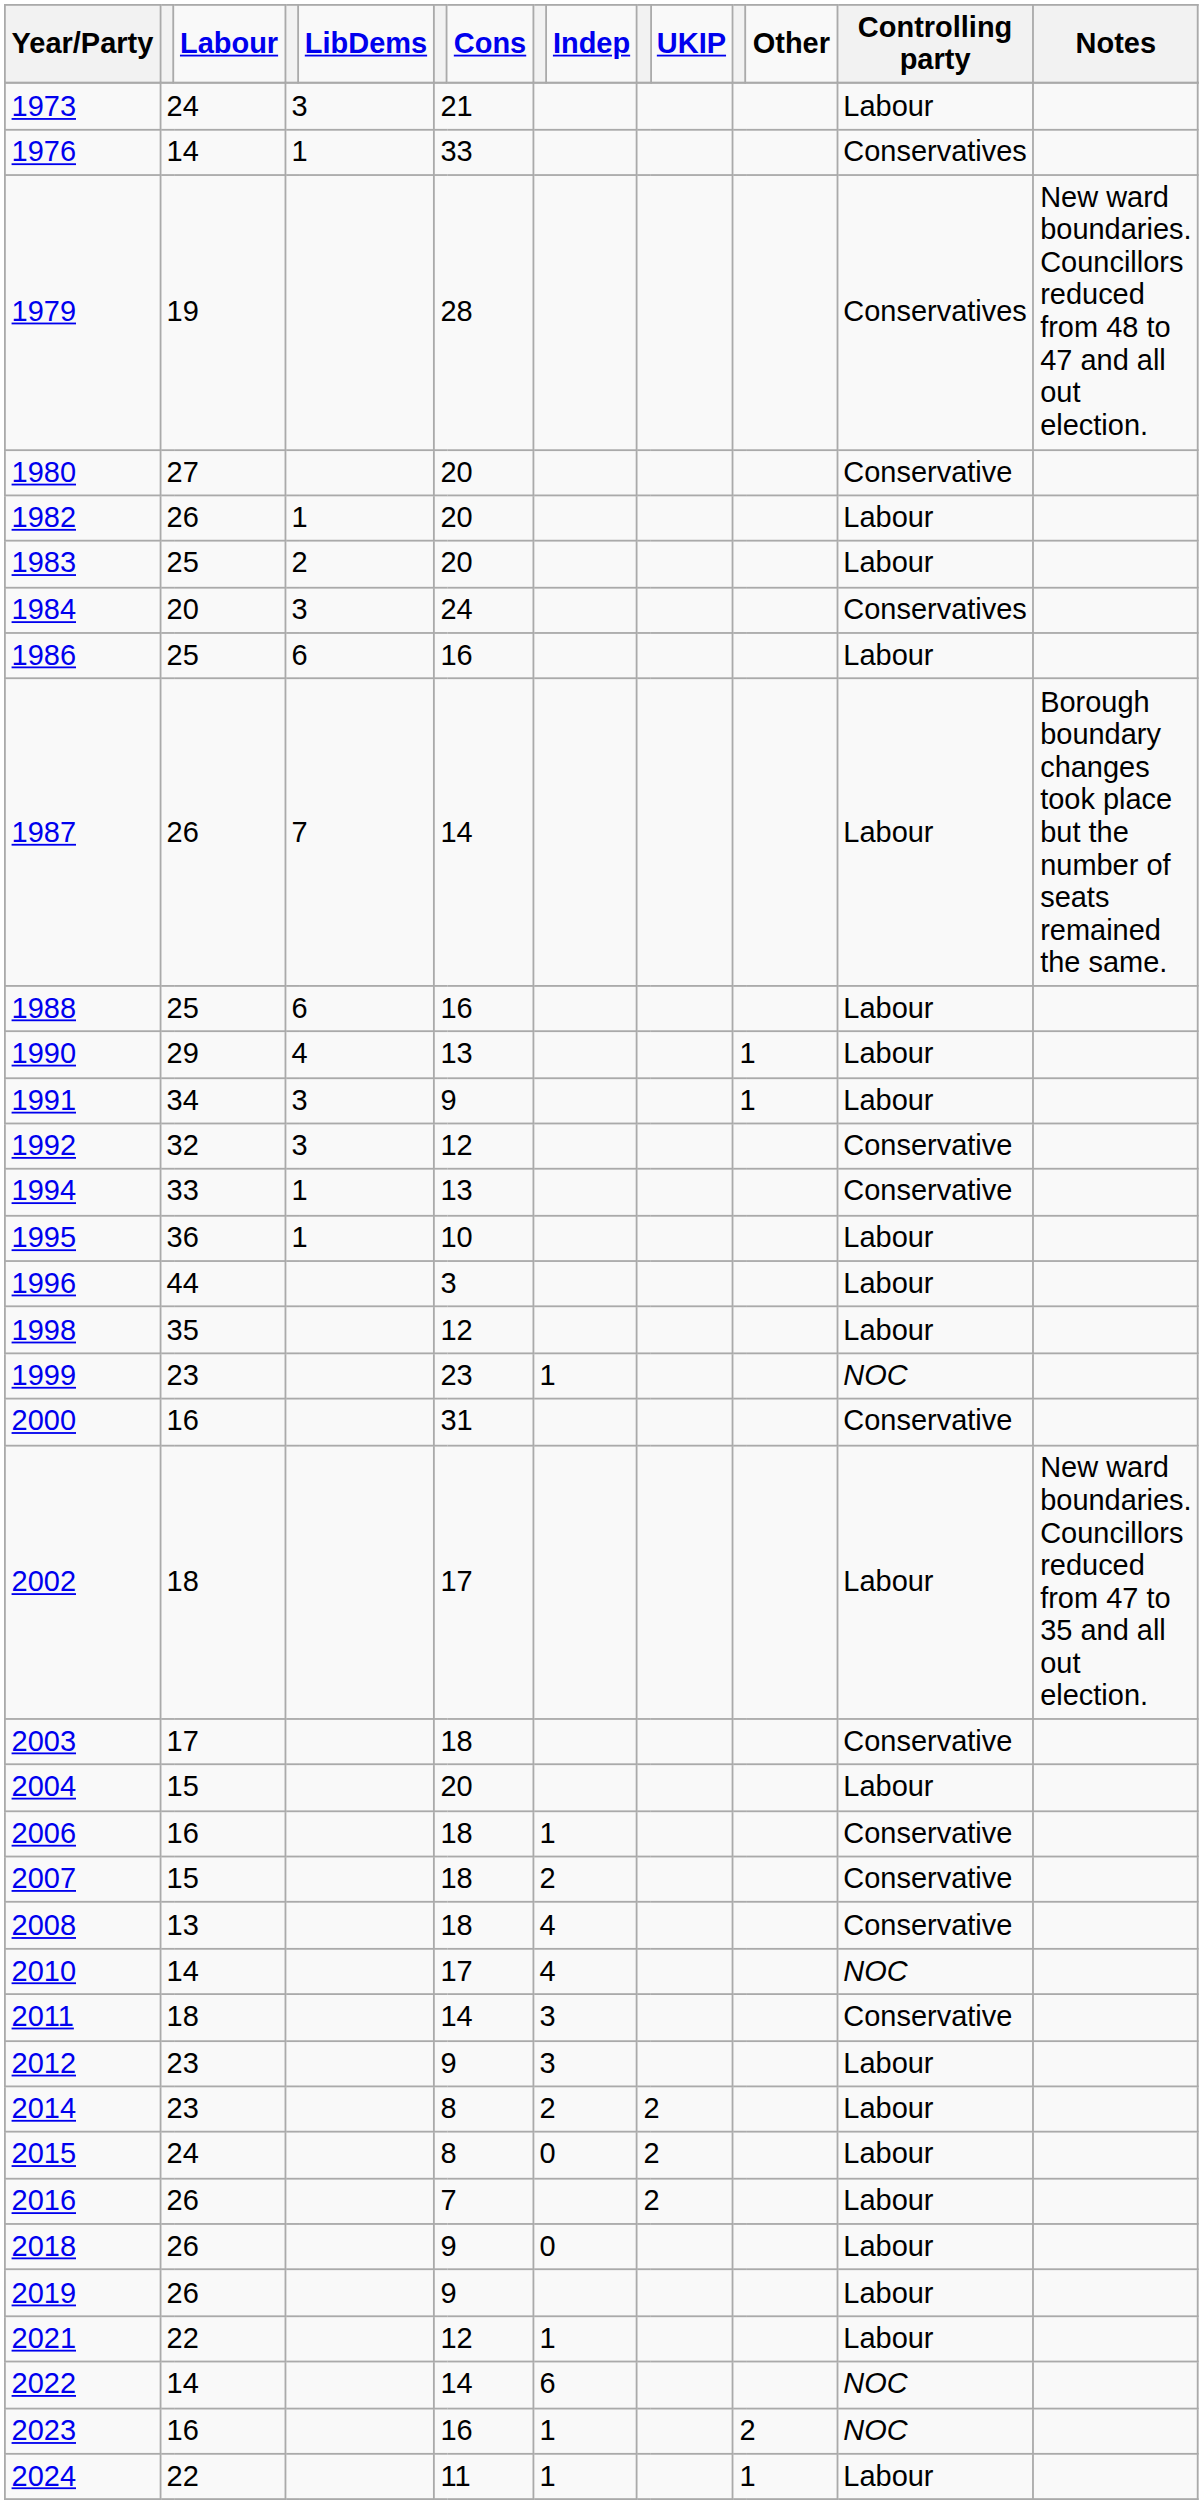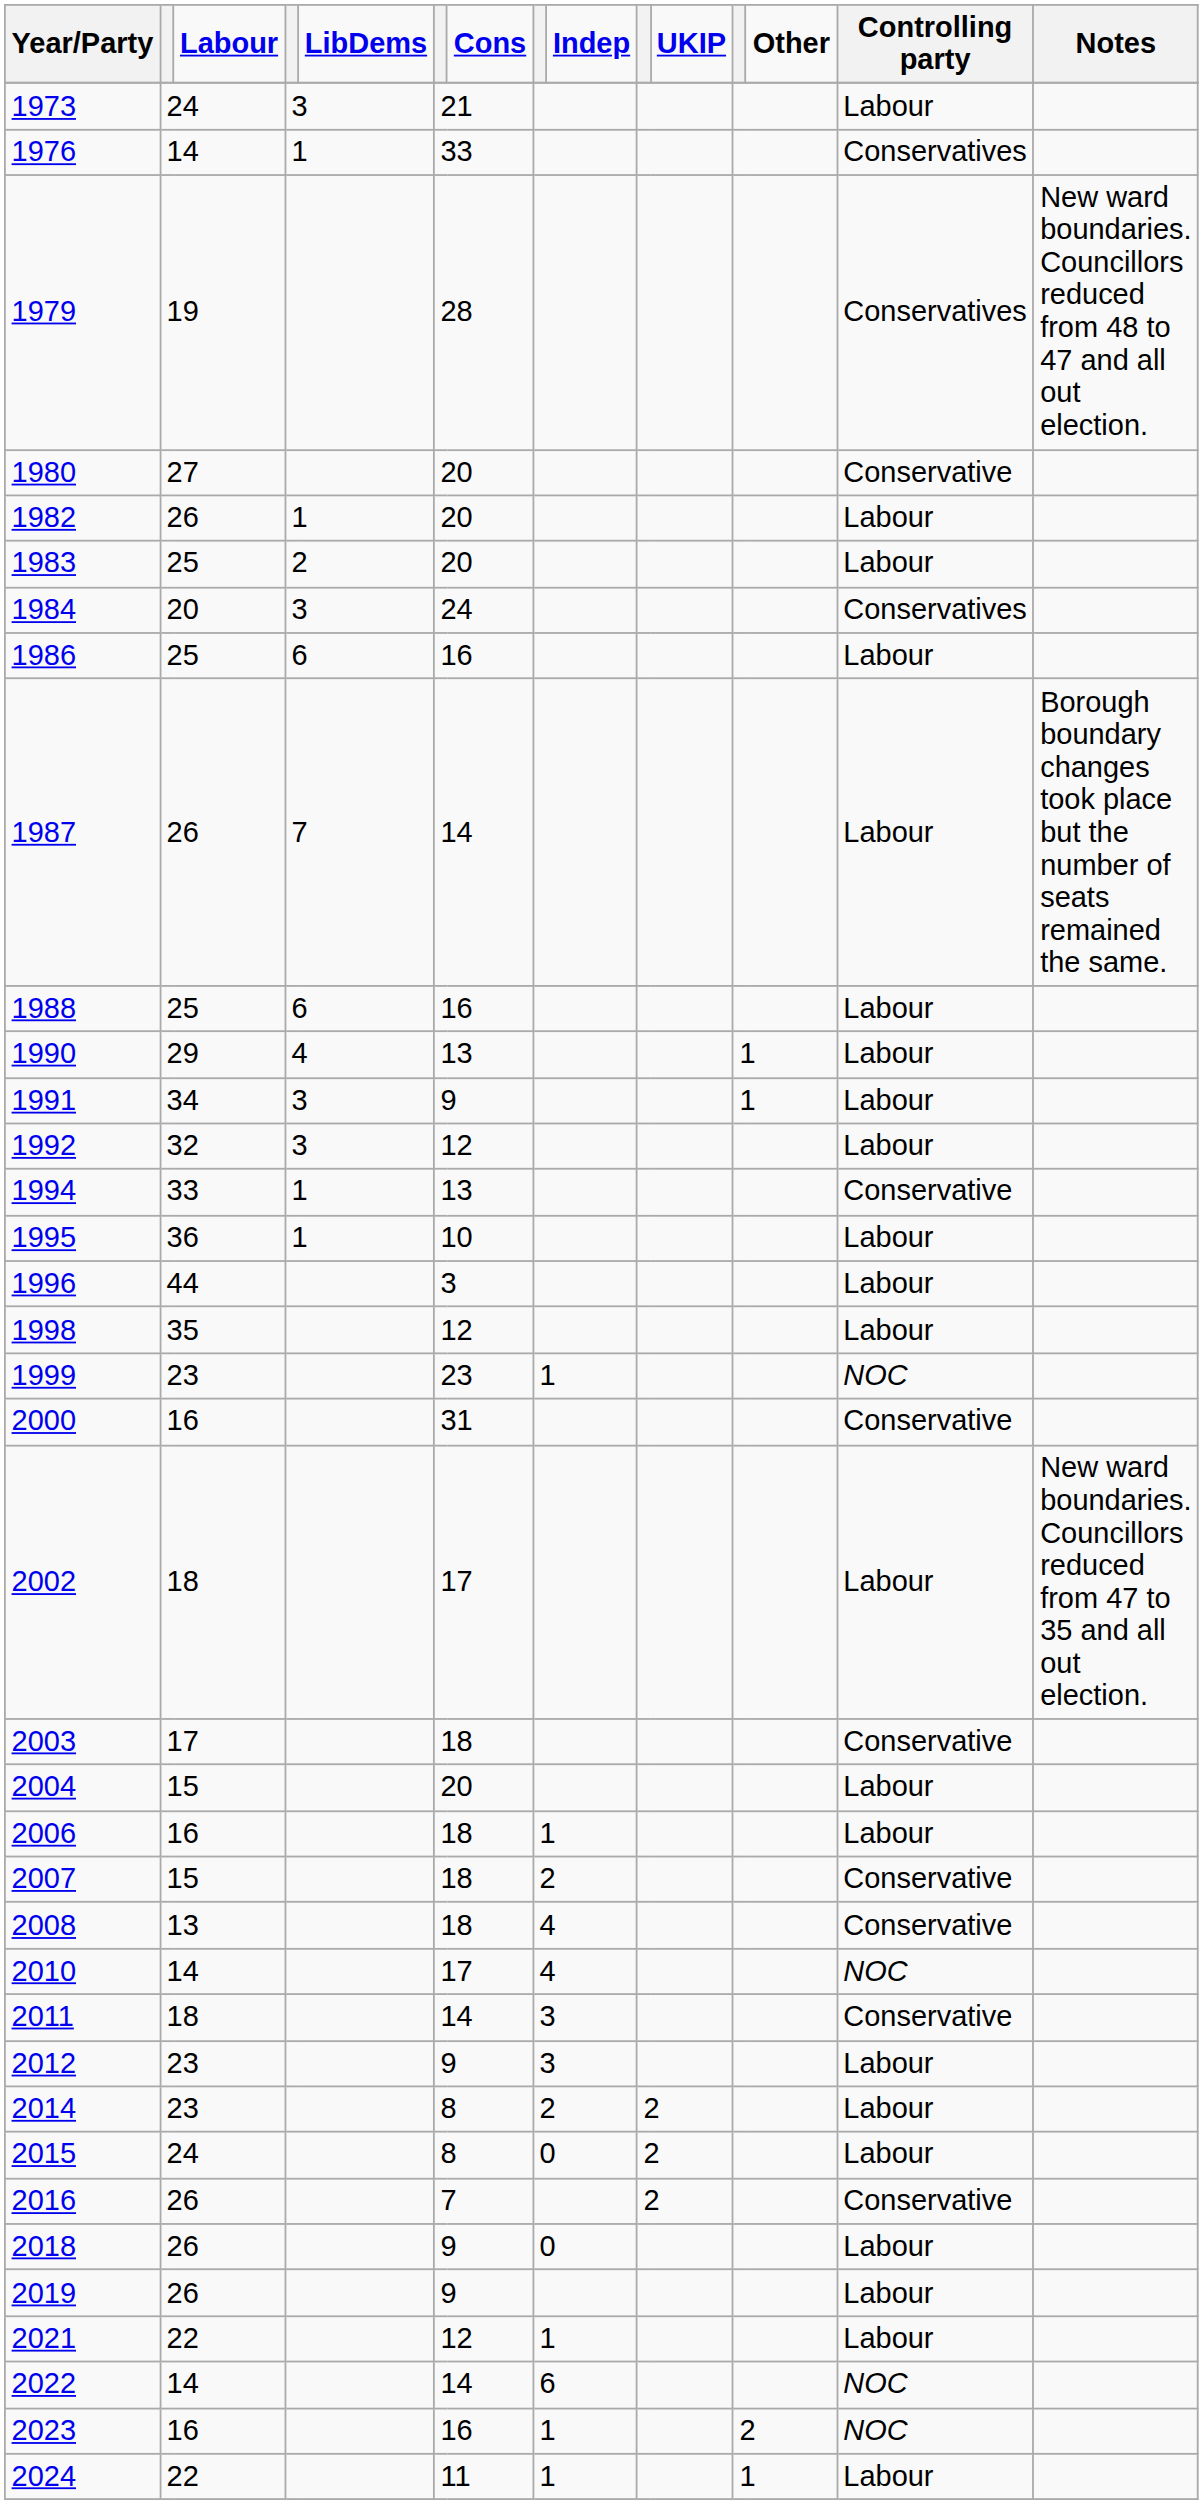(928, 1145) Conservative -> (888, 1145) Labour
(928, 1833) Conservative -> (888, 1833) Labour
(888, 2200) Labour -> (928, 2200) Conservative
